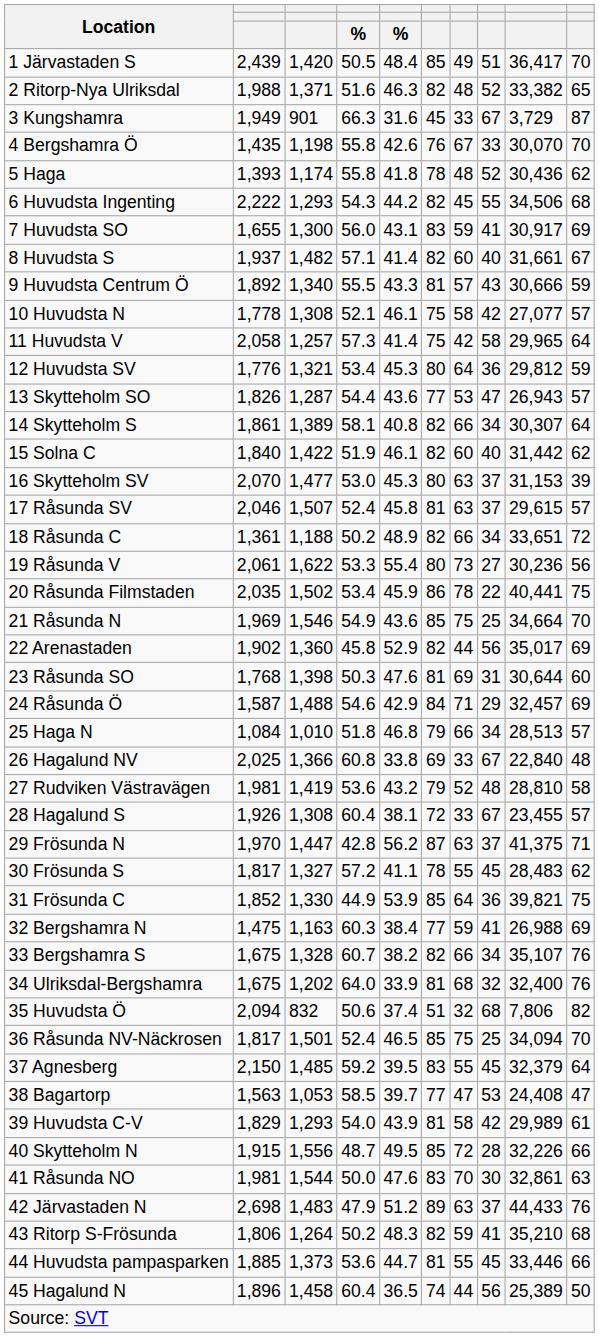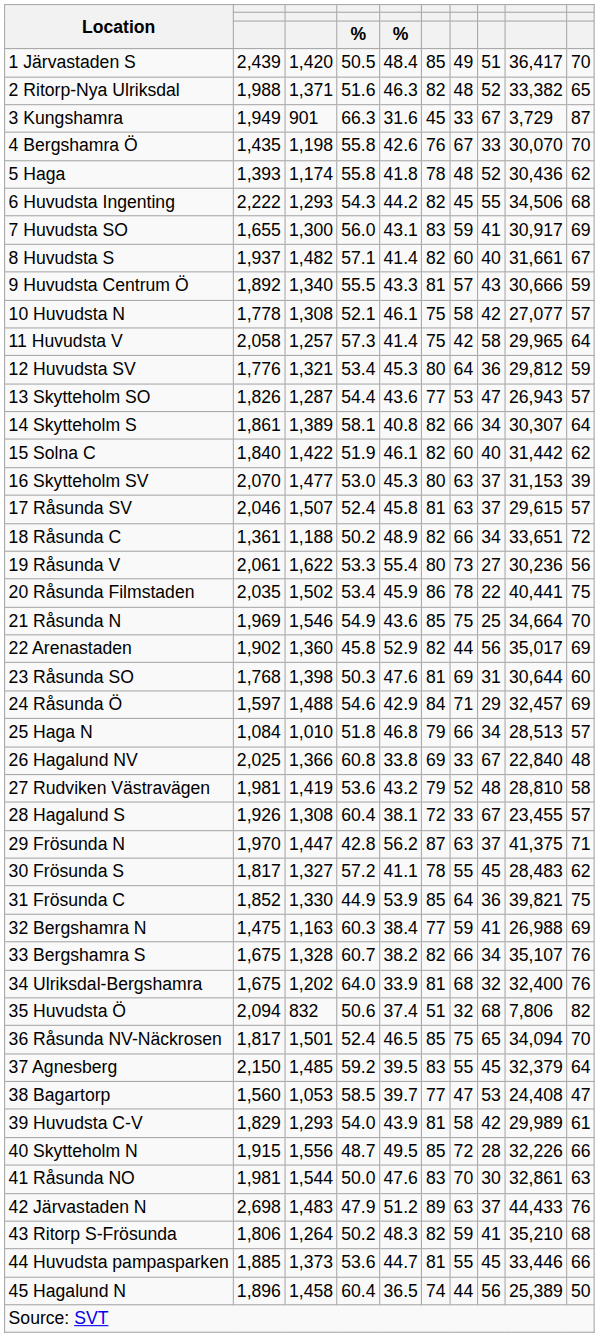(259, 704) 1,587 -> (259, 704) 1,597
(491, 1039) 25 -> (491, 1039) 65
(259, 1095) 1,563 -> (259, 1095) 1,560
